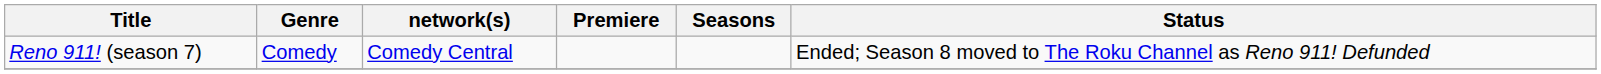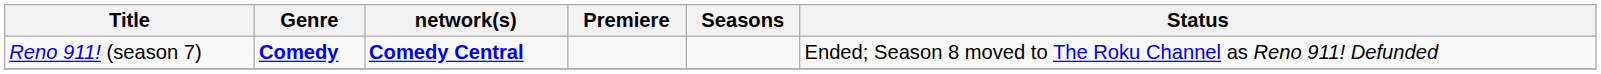(299, 52) normal -> (299, 52) bold
(440, 52) normal -> (446, 52) bold
